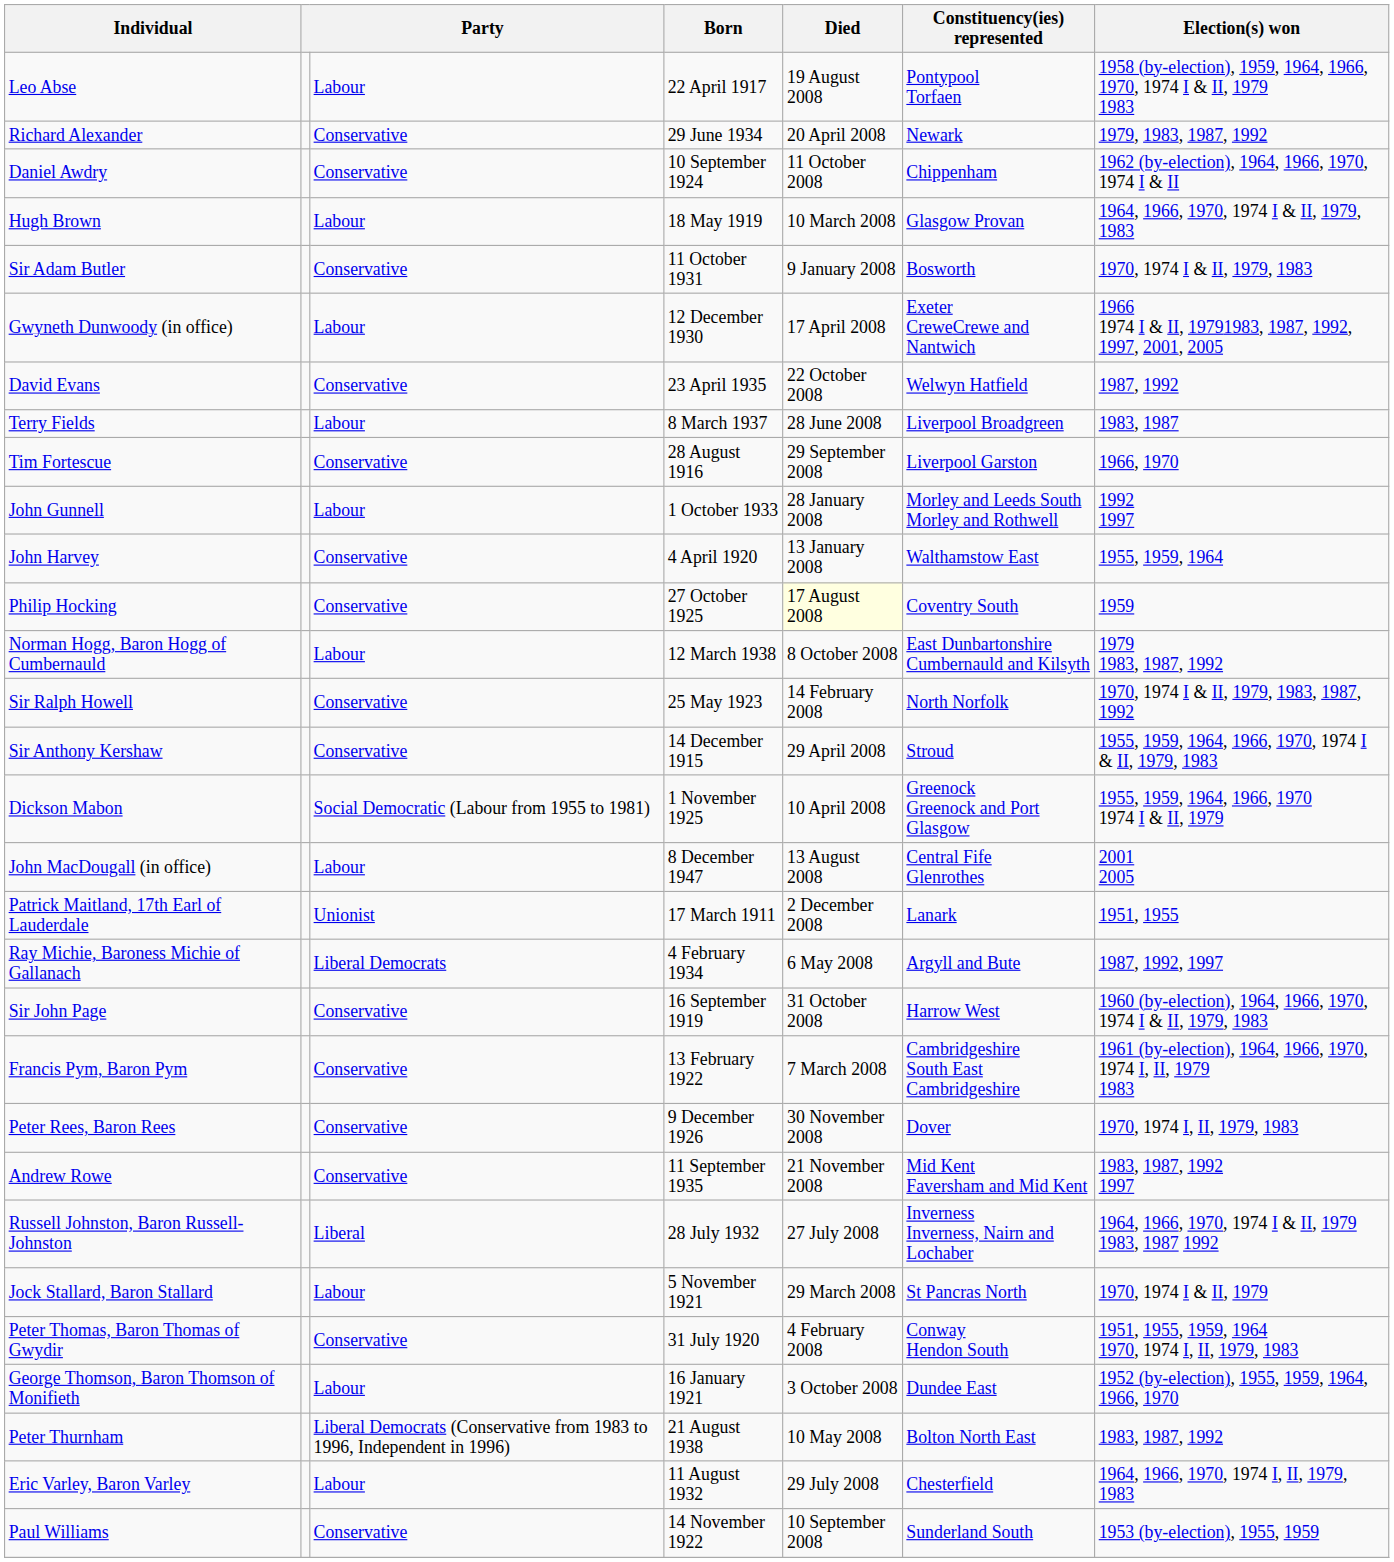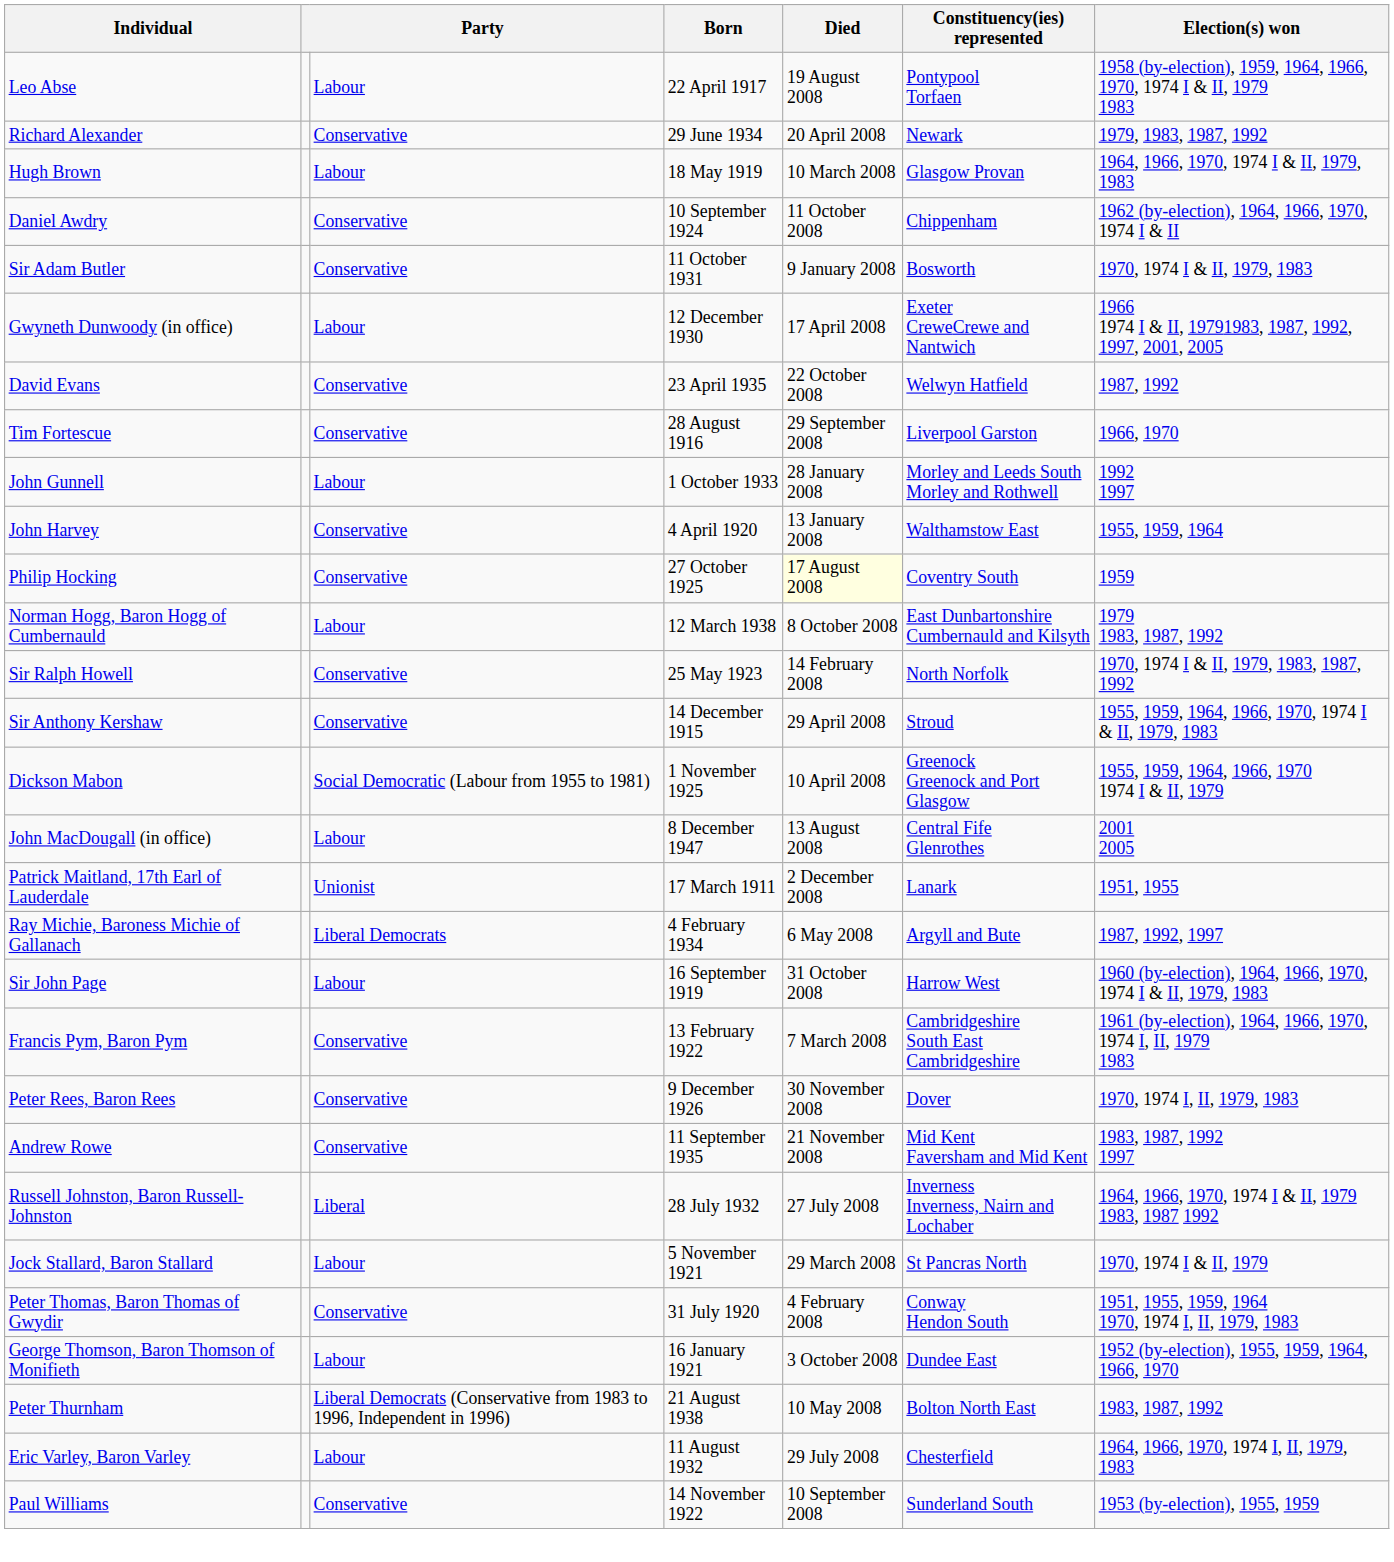rows swapped: (58, 173) <-> (55, 221)
- row: (52, 423)
(360, 1011) Conservative -> (339, 983) Labour
